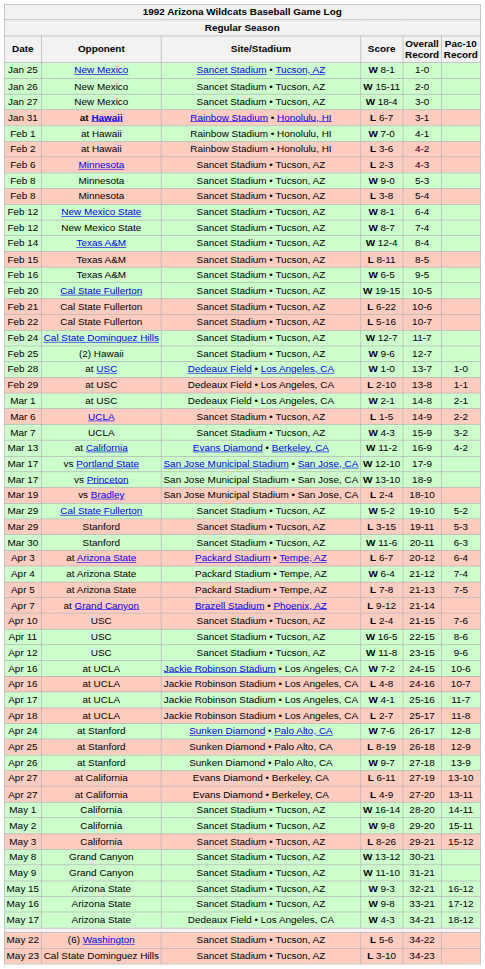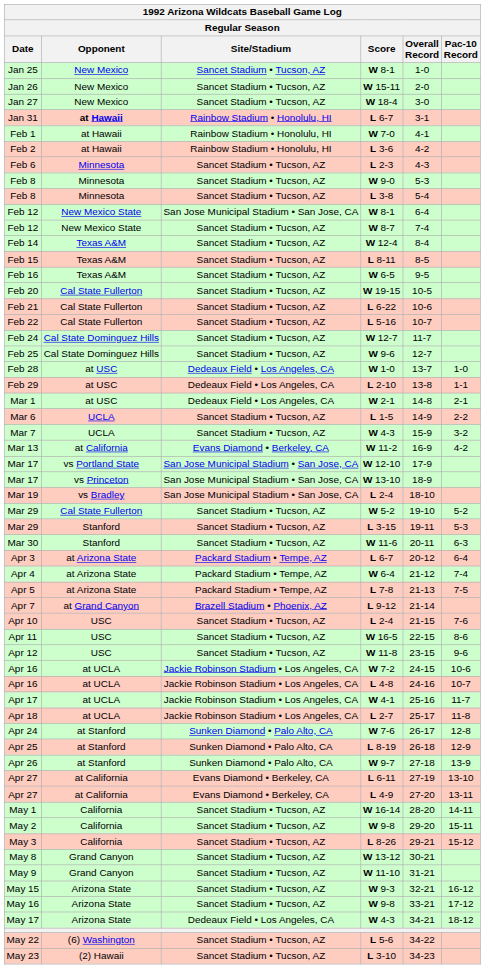(261, 212) Sancet Stadium • Tucson, AZ -> (261, 212) San Jose Municipal Stadium • San Jose, CA
(101, 353) (2) Hawaii -> (101, 353) Cal State Dominguez Hills
(101, 956) Cal State Dominguez Hills -> (101, 956) (2) Hawaii
